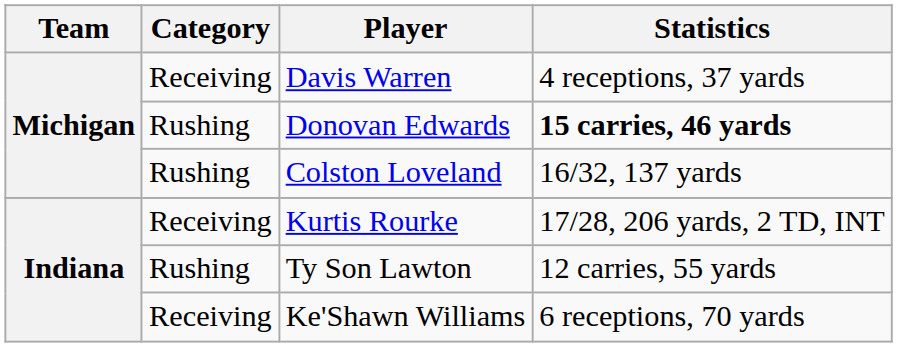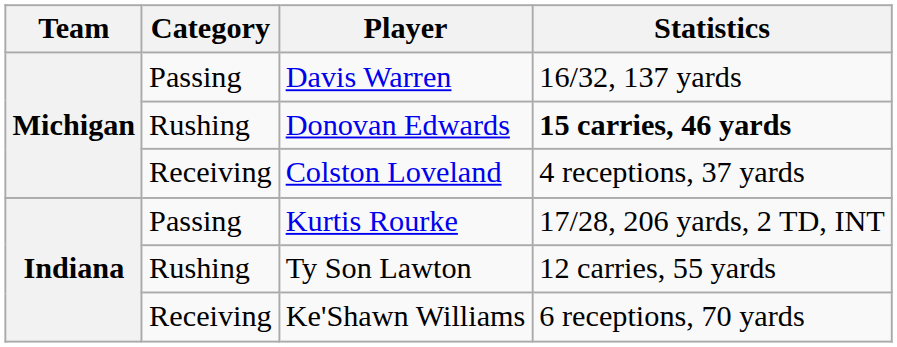(210, 76) Receiving -> (195, 76) Passing
(672, 76) 4 receptions, 37 yards -> (641, 76) 16/32, 137 yards
(200, 172) Rushing -> (210, 172) Receiving
(641, 172) 16/32, 137 yards -> (672, 172) 4 receptions, 37 yards
(210, 220) Receiving -> (195, 220) Passing
